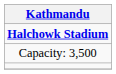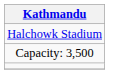(58, 33) bold -> (55, 33) normal
